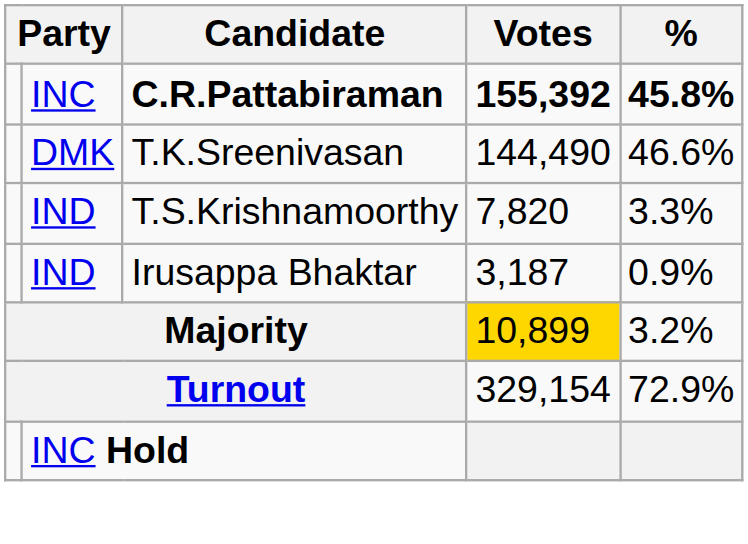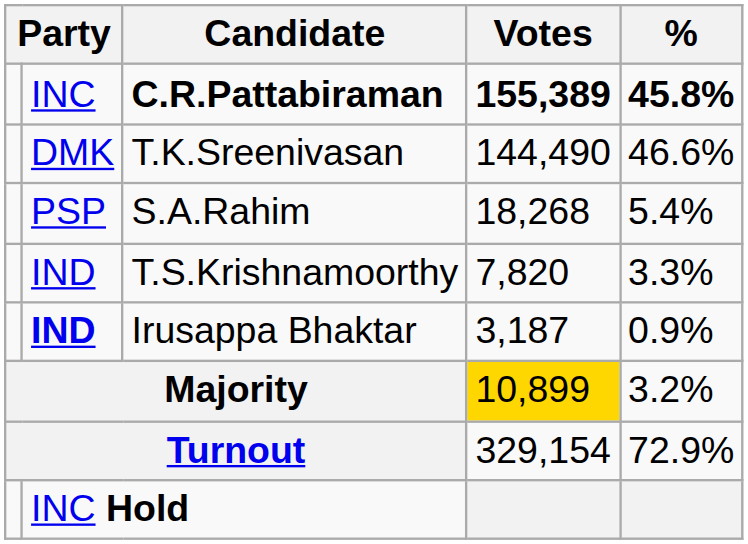(543, 93) 155,392 -> (543, 93) 155,389
+ row: (221, 212)
(63, 271) normal -> (63, 331) bold
